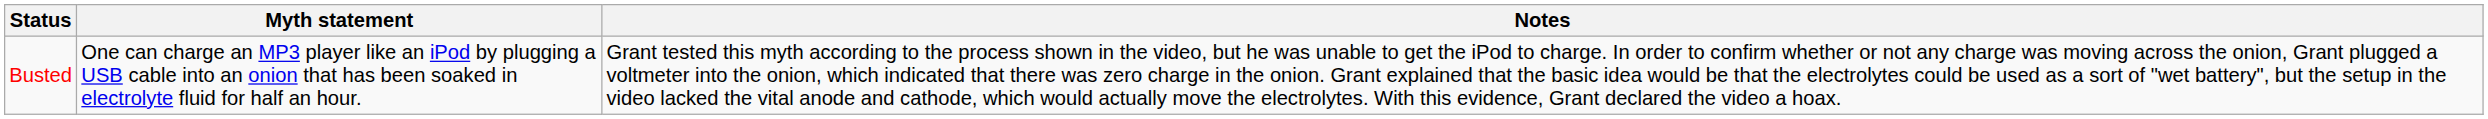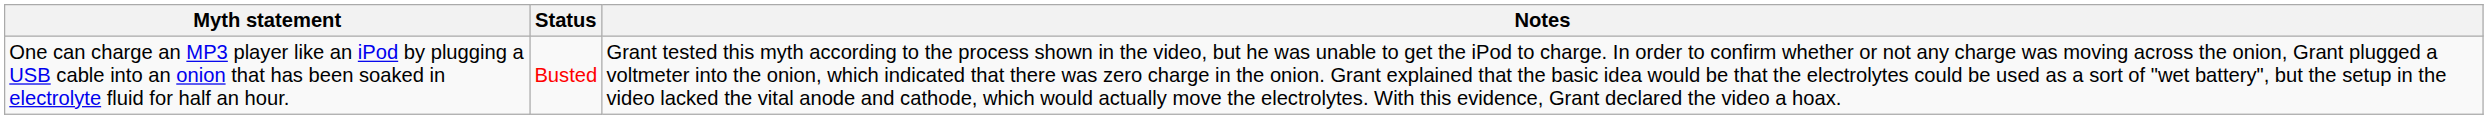columns swapped: (339, 20) <-> (41, 20)
